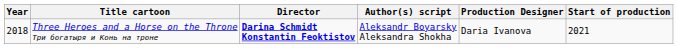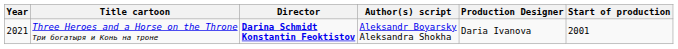(17, 31) 2018 -> (17, 31) 2021
(579, 31) 2021 -> (579, 31) 2001
